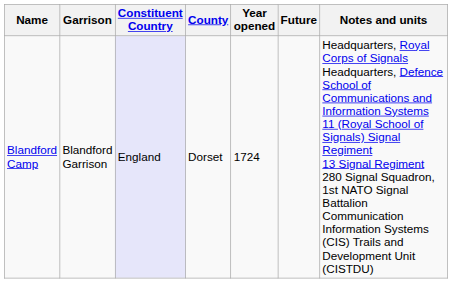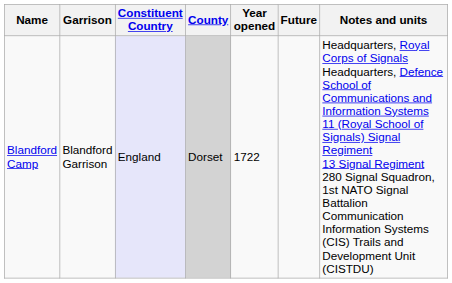(205, 157) no background -> (205, 157) lightgrey background
(247, 157) 1724 -> (247, 157) 1722
